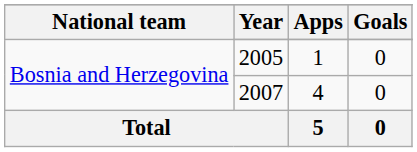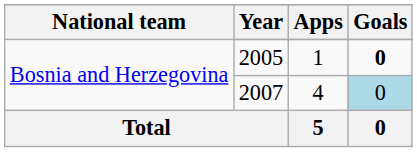(380, 57) normal -> (380, 57) bold
(380, 92) no background -> (380, 92) lightblue background
